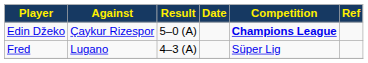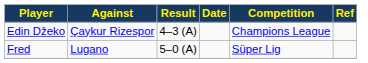(178, 31) 5–0 (A) -> (178, 31) 4–3 (A)
(284, 31) bold -> (281, 31) normal
(178, 49) 4–3 (A) -> (178, 49) 5–0 (A)
